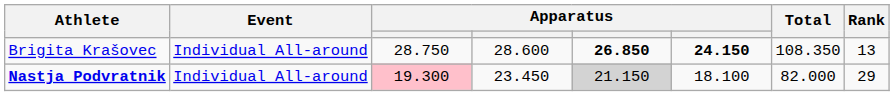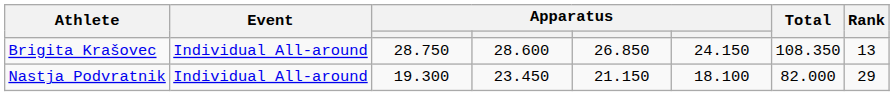(622, 51) bold -> (622, 51) normal
(722, 51) bold -> (722, 51) normal
(87, 77) bold -> (87, 77) normal
(421, 77) pink background -> (421, 77) no background
(622, 77) lightgrey background -> (622, 77) no background
